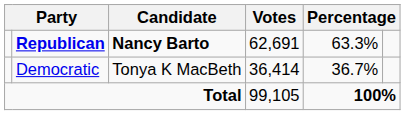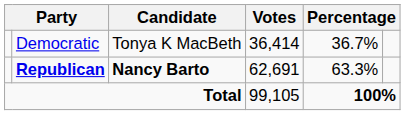rows swapped: (60, 43) <-> (58, 69)
